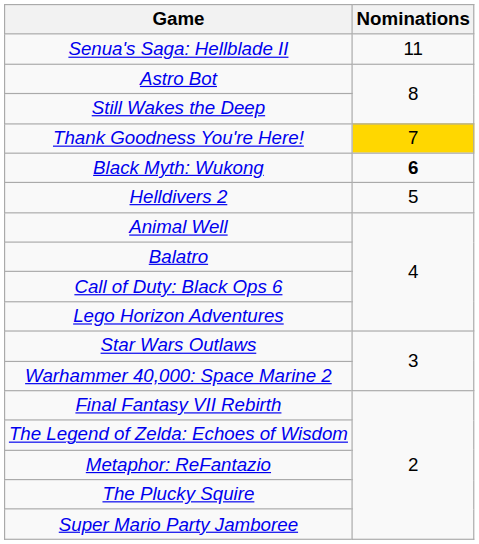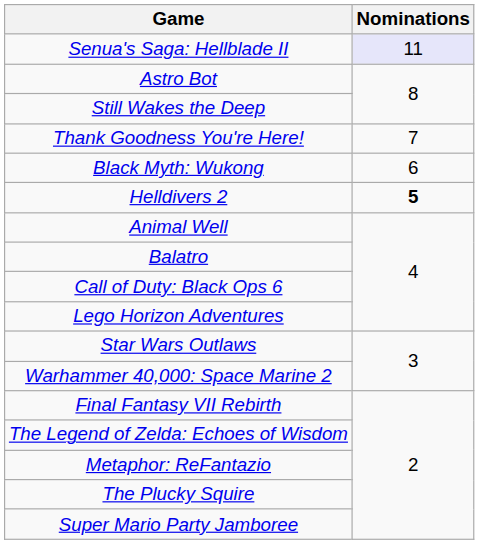(413, 49) no background -> (413, 49) lavender background
(413, 138) gold background -> (413, 138) no background
(413, 167) bold -> (413, 167) normal
(413, 197) normal -> (413, 197) bold
